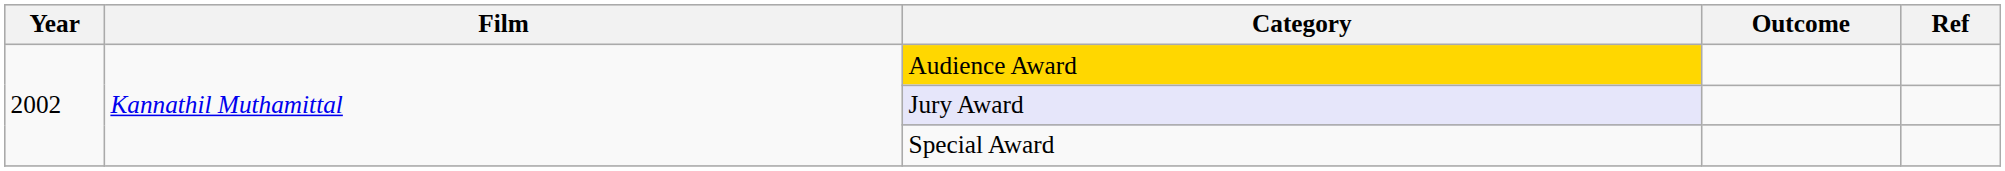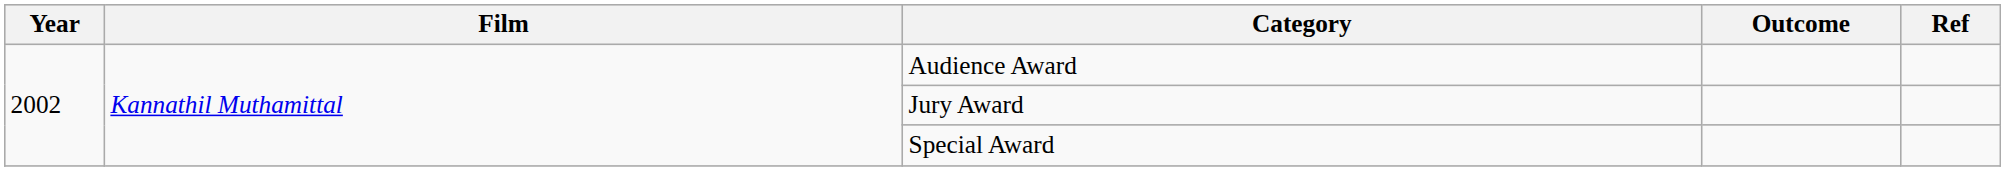(993, 64) gold background -> (993, 64) no background
(966, 104) lavender background -> (966, 104) no background
